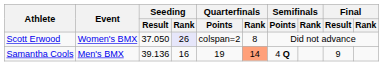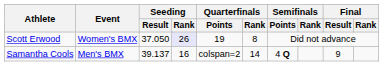(219, 40) colspan=2 -> (219, 40) 19
(155, 54) 39.136 -> (155, 54) 39.137
(219, 54) 19 -> (219, 54) colspan=2
(255, 54) lightsalmon background -> (255, 54) no background
